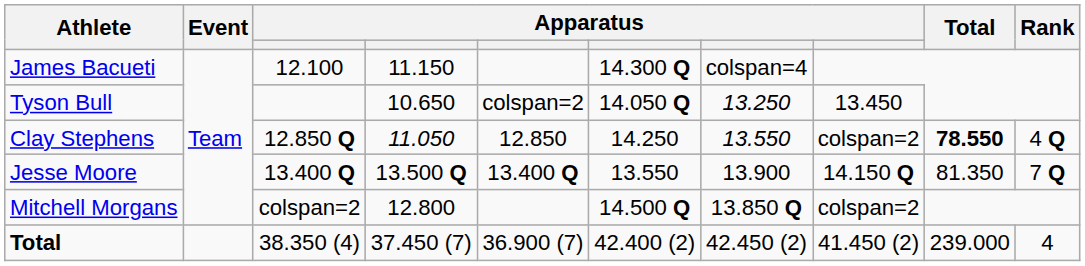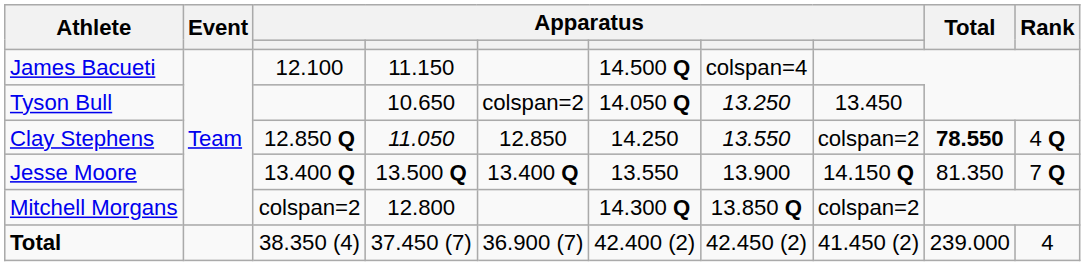(645, 68) 14.300 Q -> (645, 68) 14.500 Q
(645, 208) 14.500 Q -> (645, 208) 14.300 Q
